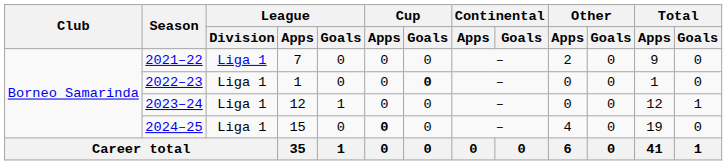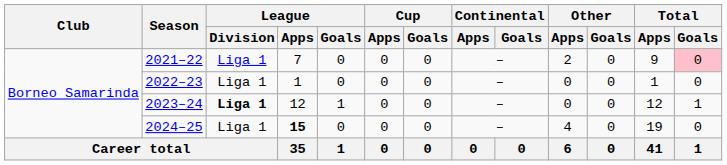(698, 60) no background -> (698, 60) pink background
(428, 82) bold -> (428, 82) normal
(242, 105) normal -> (242, 105) bold
(298, 127) normal -> (298, 127) bold
(384, 127) bold -> (384, 127) normal
